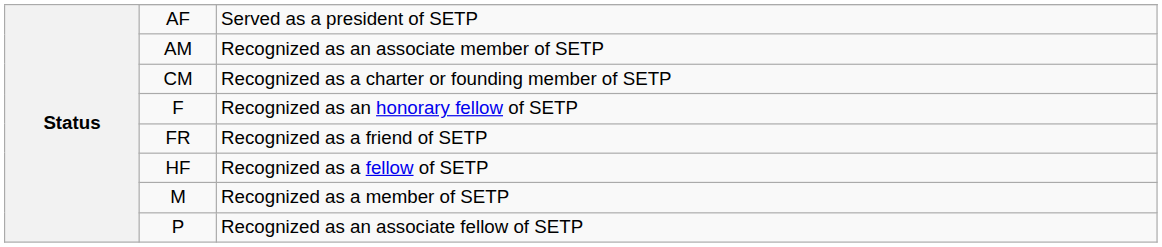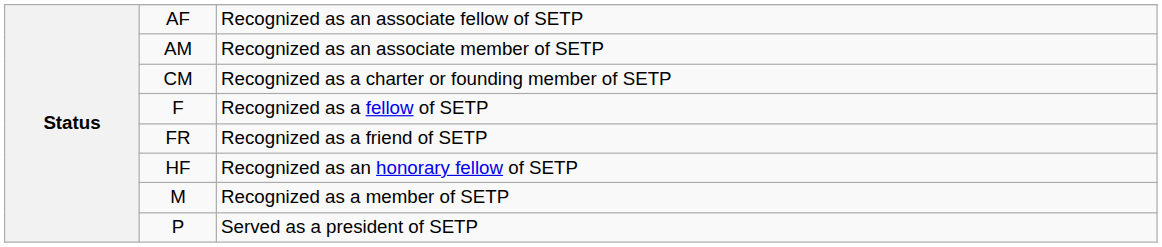(350, 19) Served as a president of SETP -> (402, 19) Recognized as an associate fellow of SETP
(399, 108) Recognized as an honorary fellow of SETP -> (355, 108) Recognized as a fellow of SETP
(355, 167) Recognized as a fellow of SETP -> (399, 167) Recognized as an honorary fellow of SETP
(402, 227) Recognized as an associate fellow of SETP -> (350, 227) Served as a president of SETP
